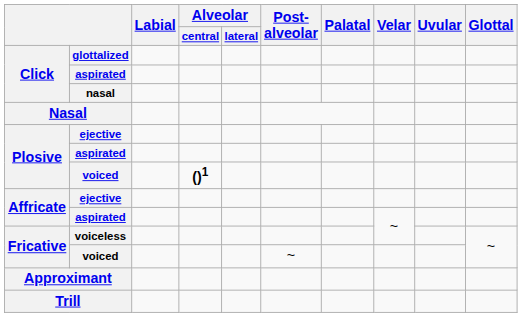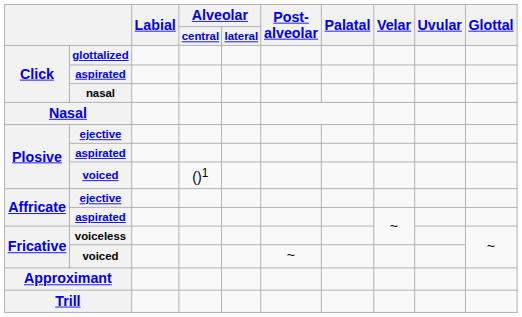(200, 175) bold -> (200, 175) normal
